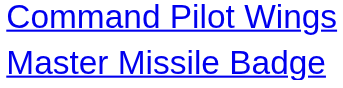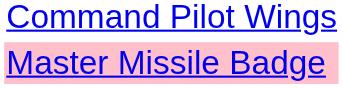(166, 62) no background -> (166, 62) pink background
